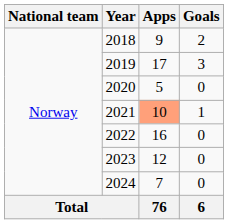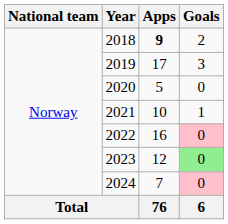(159, 40) normal -> (159, 40) bold
(159, 111) lightsalmon background -> (159, 111) no background
(201, 135) no background -> (201, 135) pink background
(201, 159) no background -> (201, 159) lightgreen background
(201, 183) no background -> (201, 183) pink background
